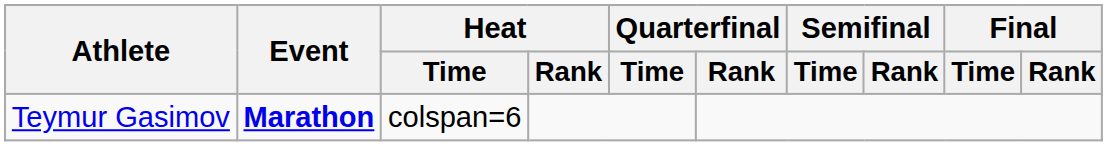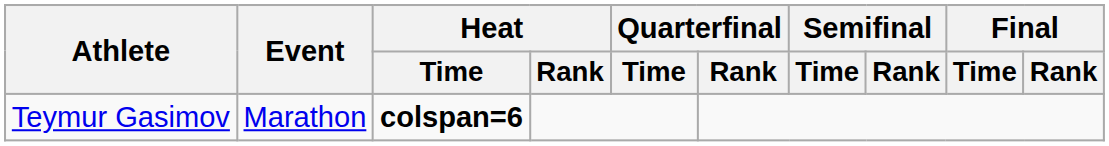(309, 118) bold -> (305, 118) normal
(455, 118) normal -> (451, 118) bold
